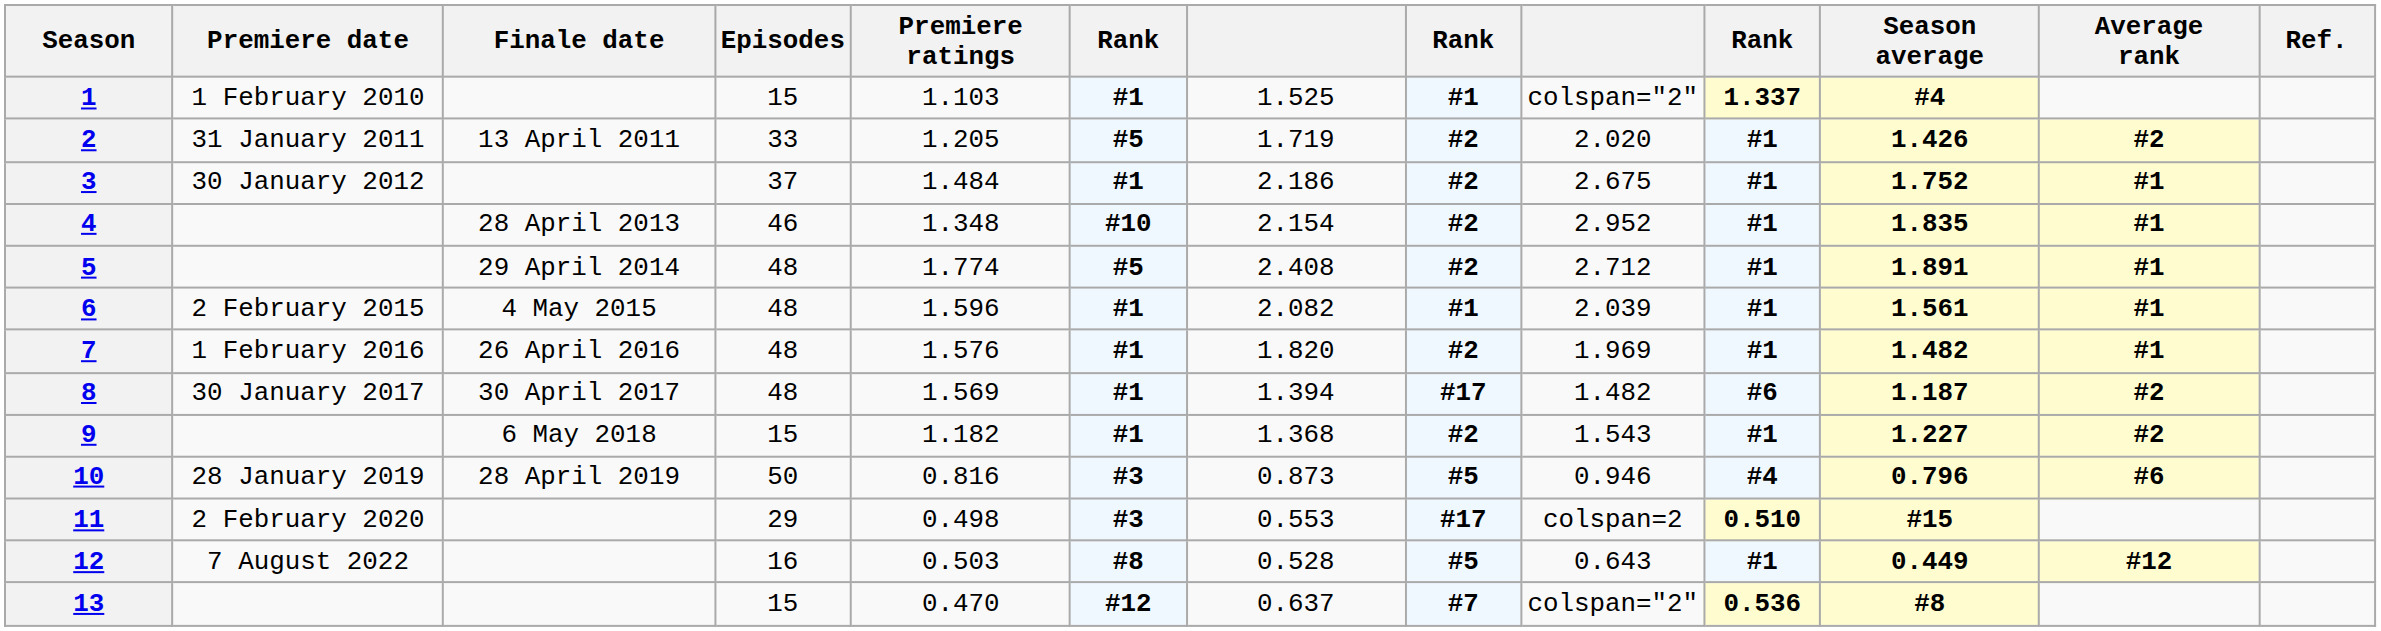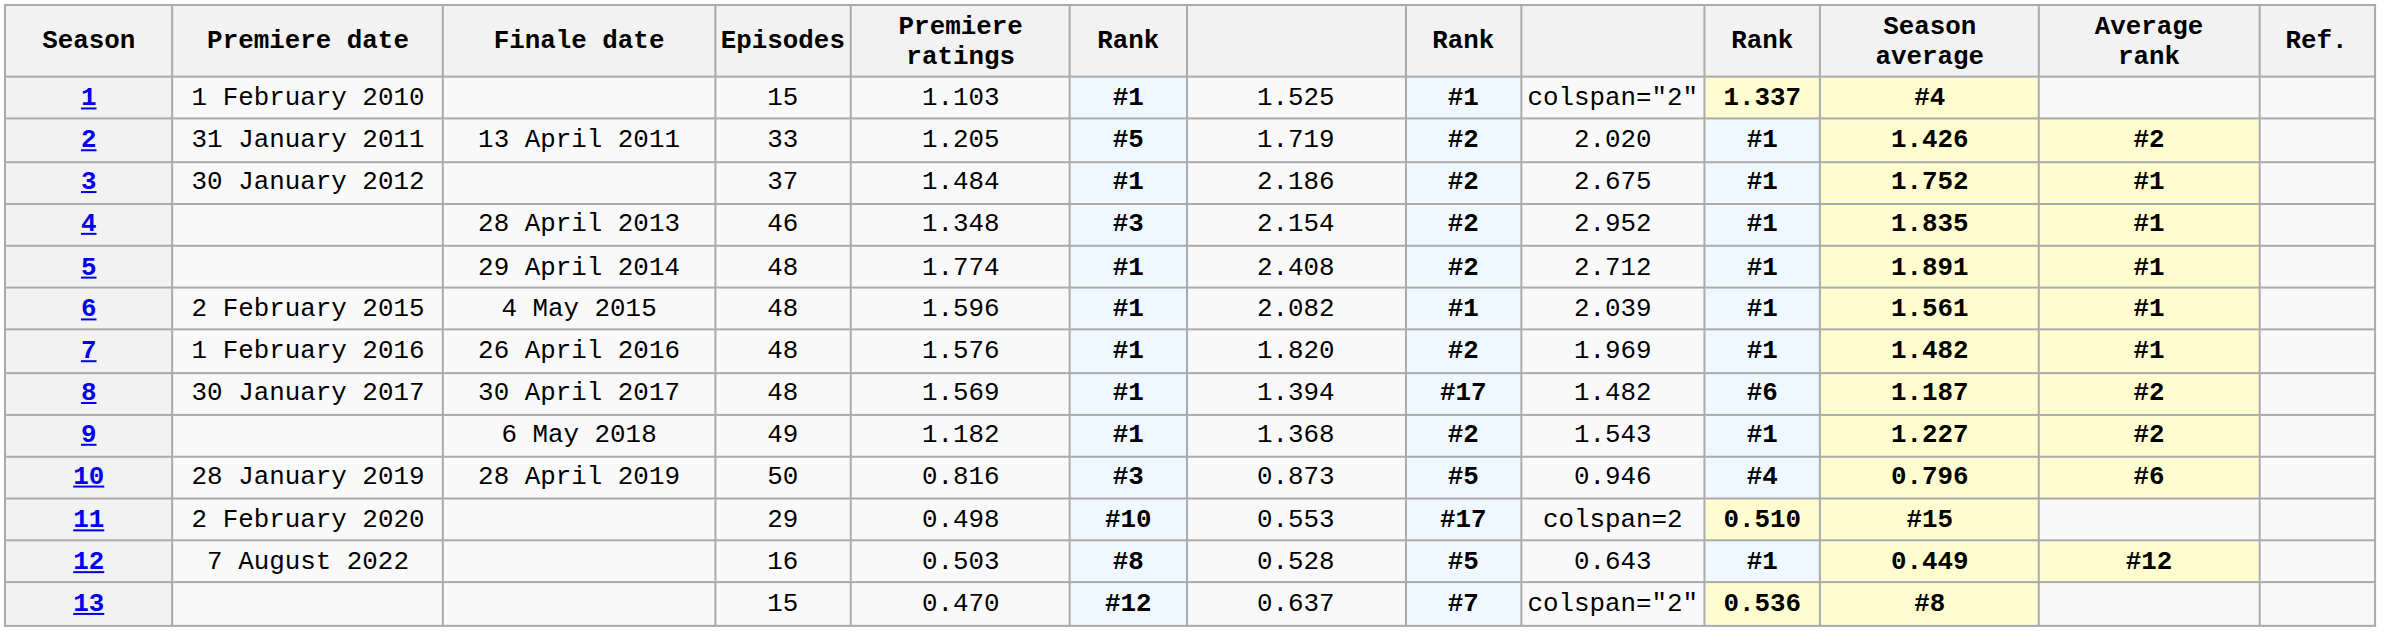(1128, 225) #10 -> (1128, 225) #3
(1128, 267) #5 -> (1128, 267) #1
(783, 435) 15 -> (783, 435) 49
(1128, 520) #3 -> (1128, 520) #10
